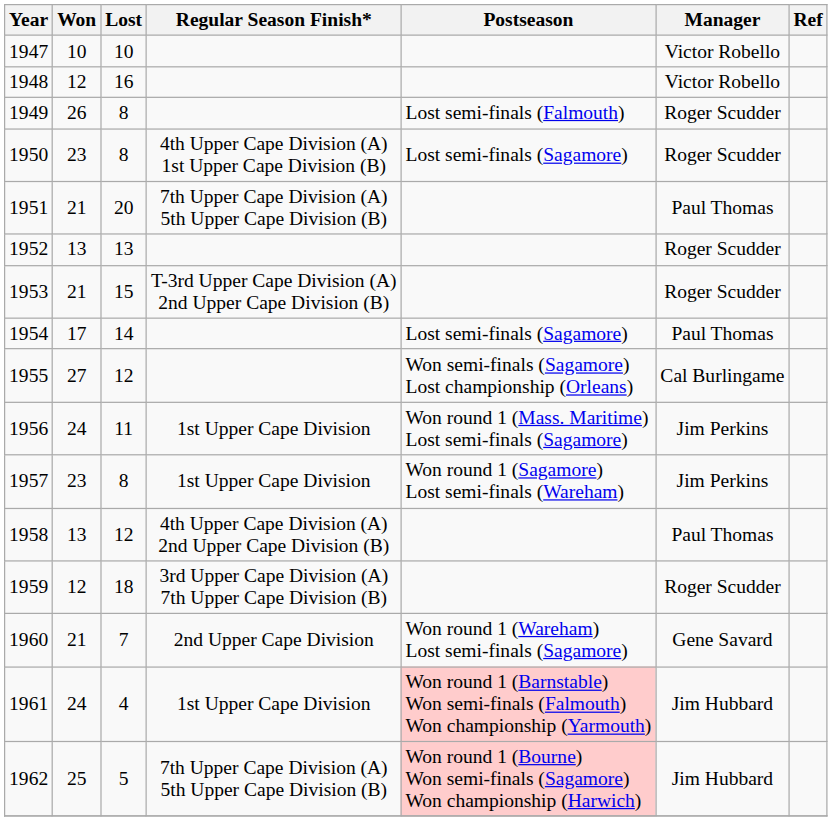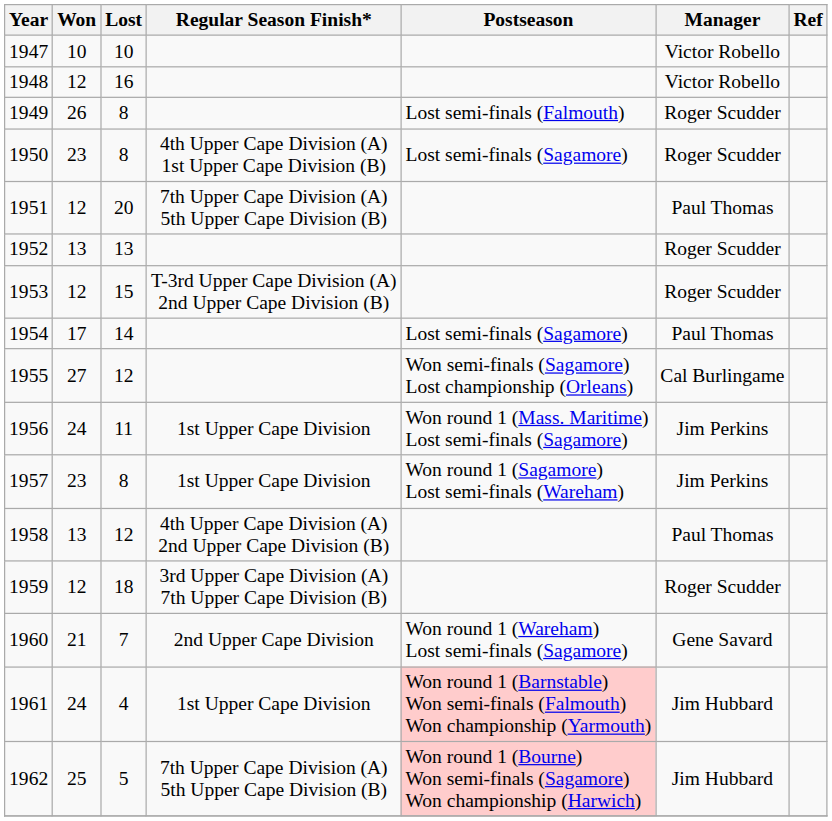(77, 207) 21 -> (77, 207) 12
(77, 291) 21 -> (77, 291) 12
